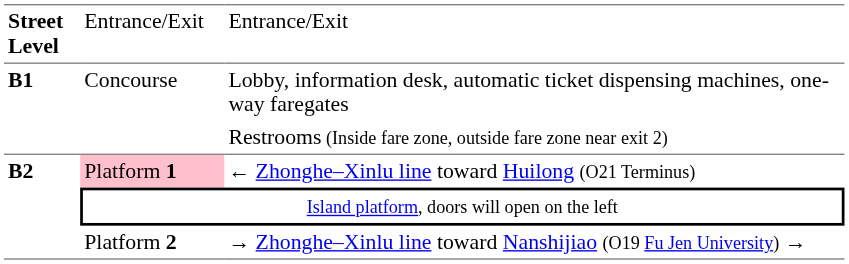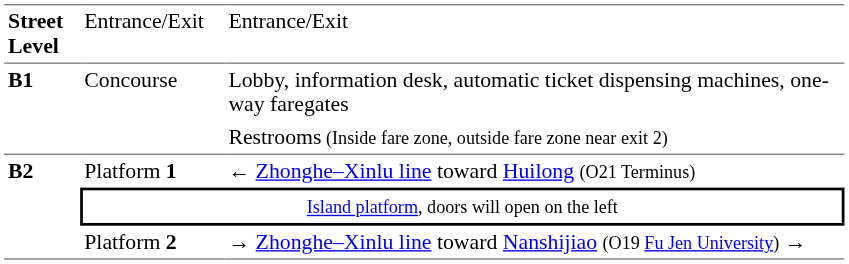(130, 171) pink background -> (130, 171) no background
